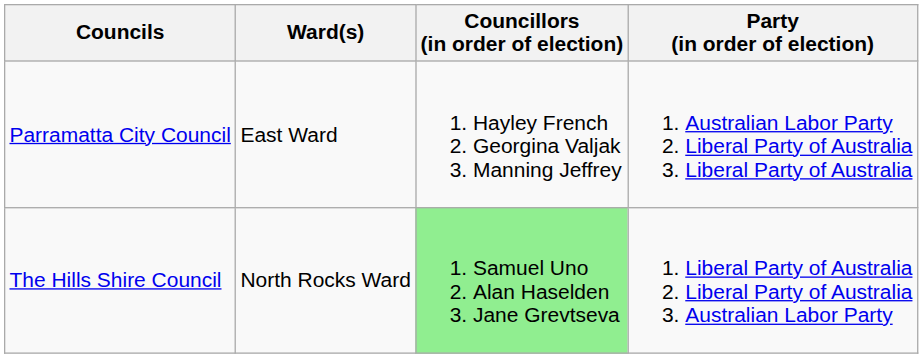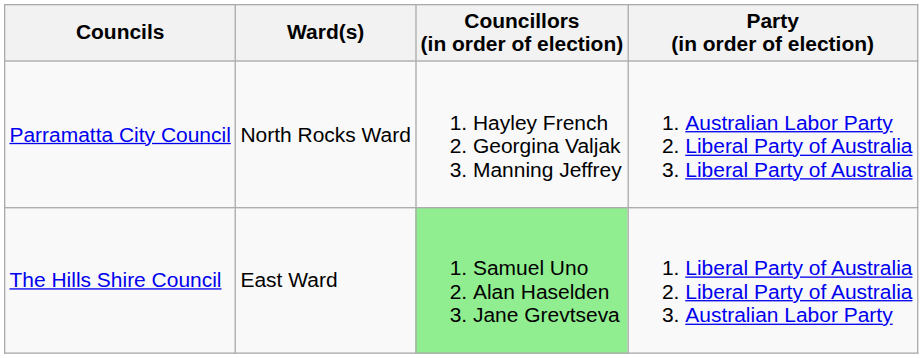(289, 134) East Ward -> (326, 134) North Rocks Ward
(326, 280) North Rocks Ward -> (289, 280) East Ward
